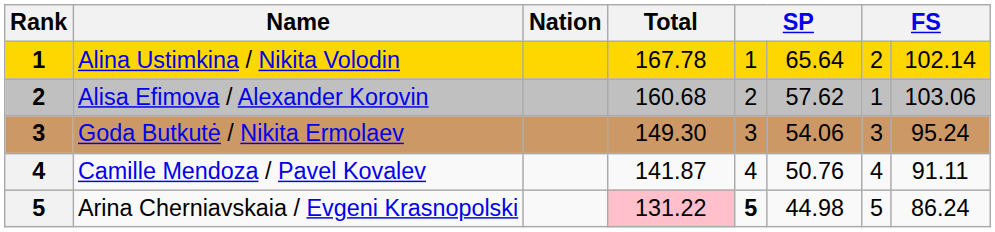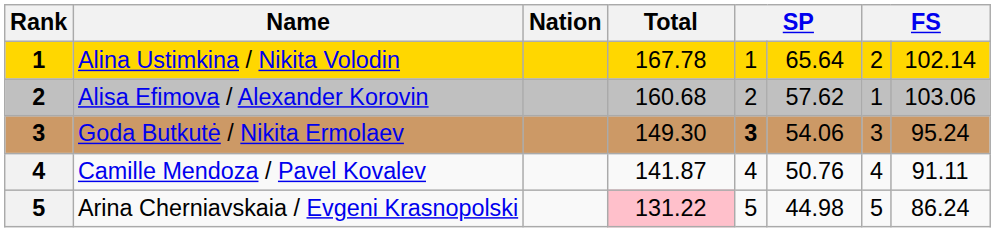(751, 134) normal -> (751, 134) bold
(751, 208) bold -> (751, 208) normal
